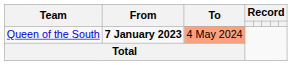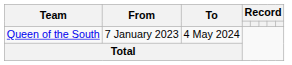(143, 34) bold -> (142, 34) normal
(215, 34) lightsalmon background -> (212, 34) no background
